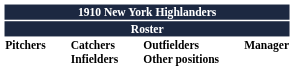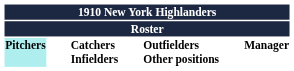(25, 45) no background -> (25, 45) paleturquoise background
